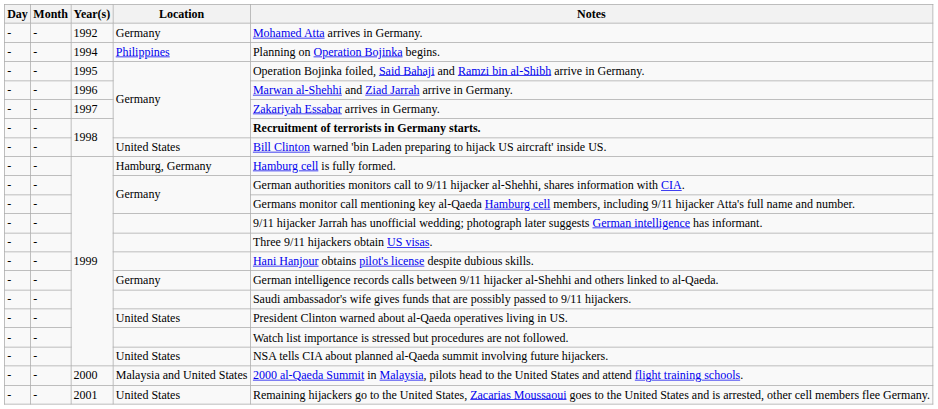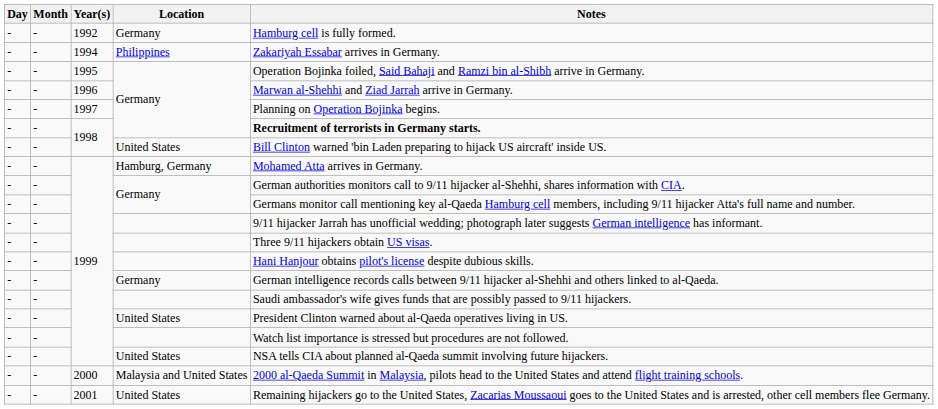(338, 33) Mohamed Atta arrives in Germany. -> (324, 33) Hamburg cell is fully formed.
(346, 52) Planning on Operation Bojinka begins. -> (346, 52) Zakariyah Essabar arrives in Germany.
(346, 109) Zakariyah Essabar arrives in Germany. -> (346, 109) Planning on Operation Bojinka begins.
(324, 166) Hamburg cell is fully formed. -> (338, 166) Mohamed Atta arrives in Germany.
